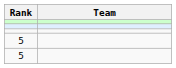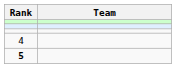(21, 41) 5 -> (21, 41) 4
(21, 56) normal -> (21, 56) bold
